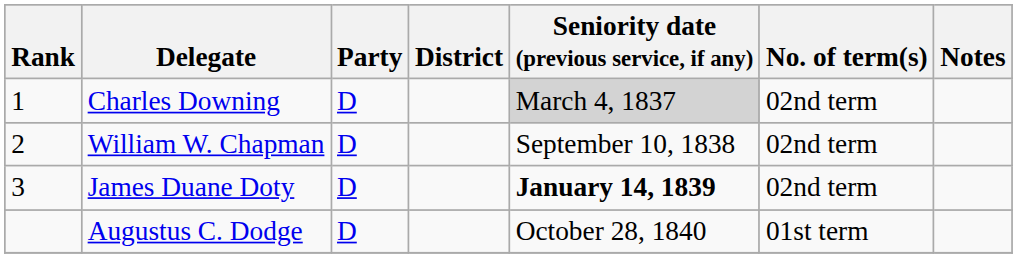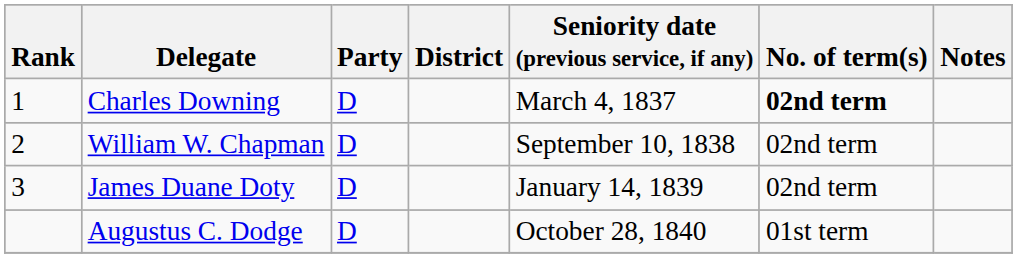(596, 100) lightgrey background -> (596, 100) no background
(822, 100) normal -> (826, 100) bold
(616, 187) bold -> (610, 187) normal
